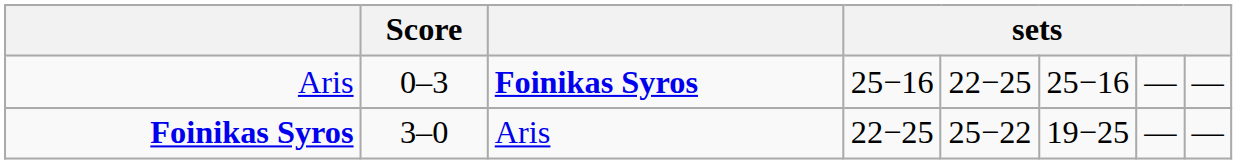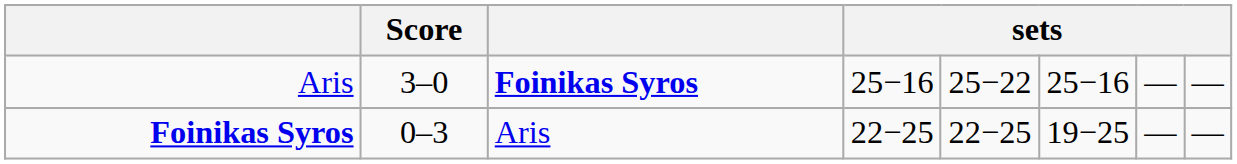(424, 81) 0–3 -> (424, 81) 3–0
(990, 81) 22−25 -> (990, 81) 25−22
(424, 132) 3–0 -> (424, 132) 0–3
(990, 132) 25−22 -> (990, 132) 22−25
